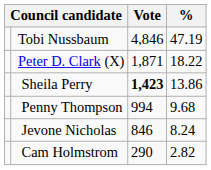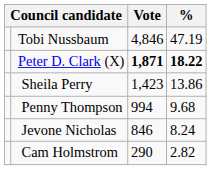(147, 61) normal -> (147, 61) bold
(186, 61) normal -> (186, 61) bold
(147, 84) bold -> (147, 84) normal
